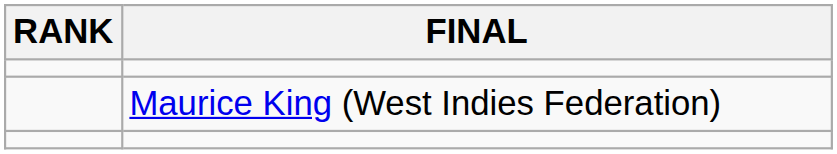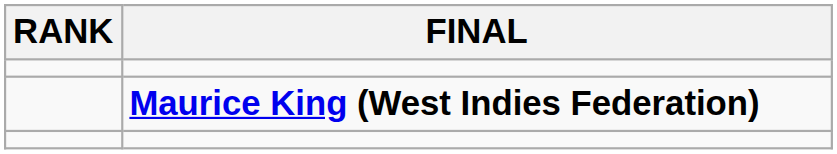(425, 103) normal -> (444, 103) bold
